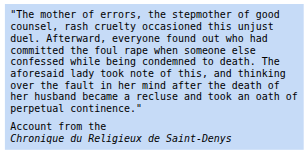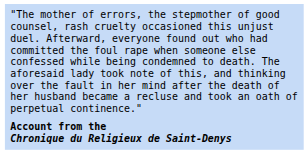(121, 133) normal -> (121, 133) bold
